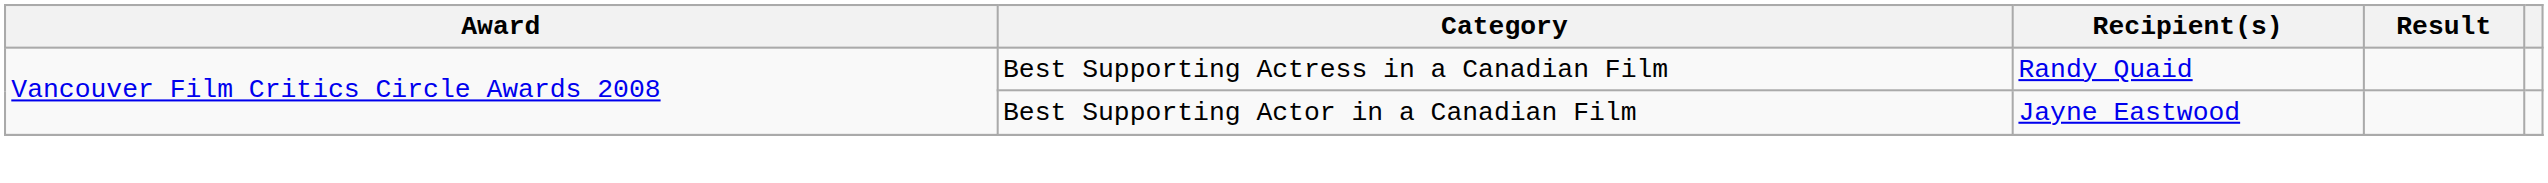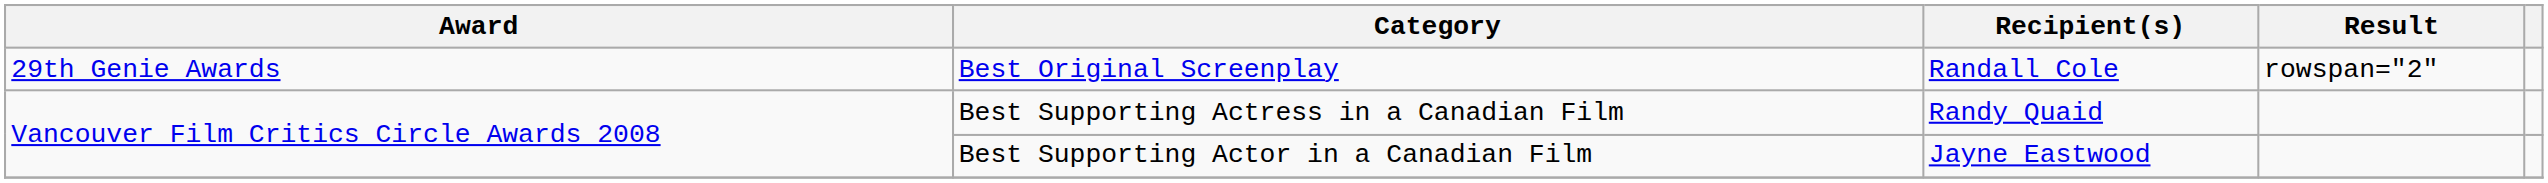+ row: (1149, 70)
